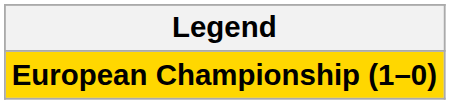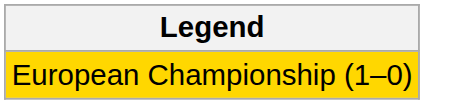(224, 74) bold -> (212, 74) normal
